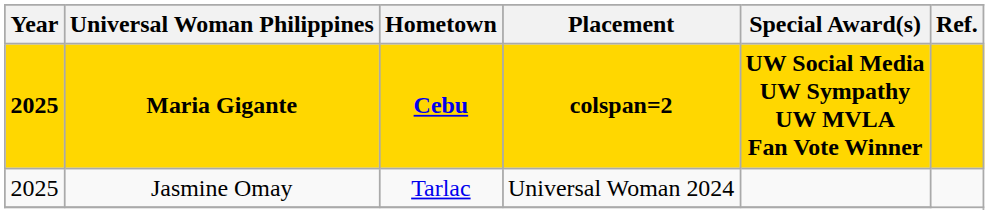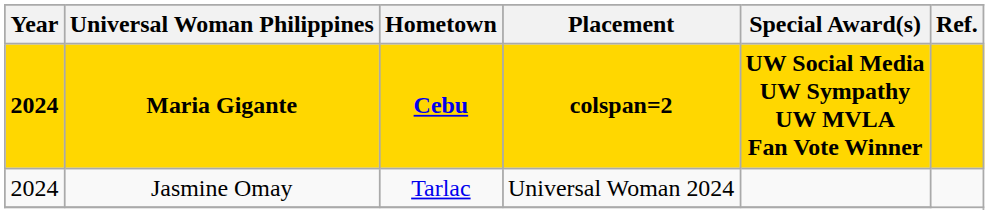(34, 105) 2025 -> (34, 105) 2024
(34, 187) 2025 -> (34, 187) 2024
